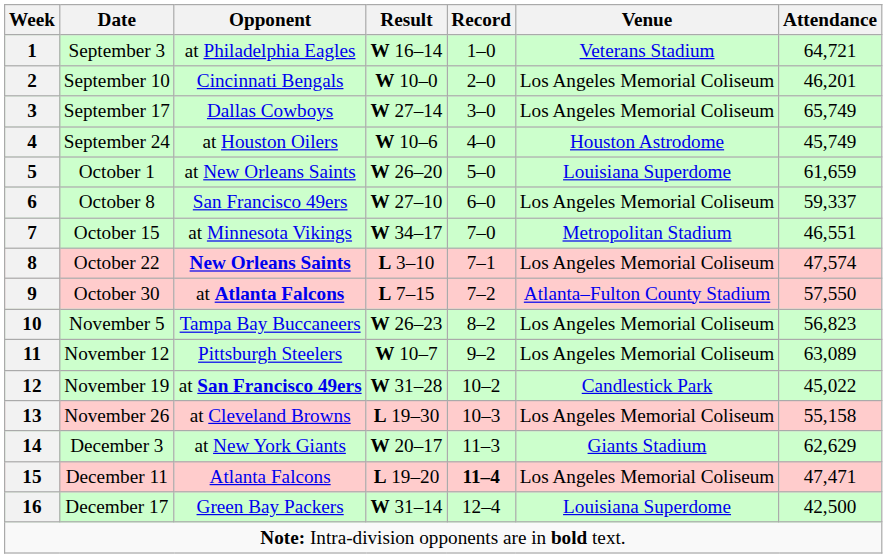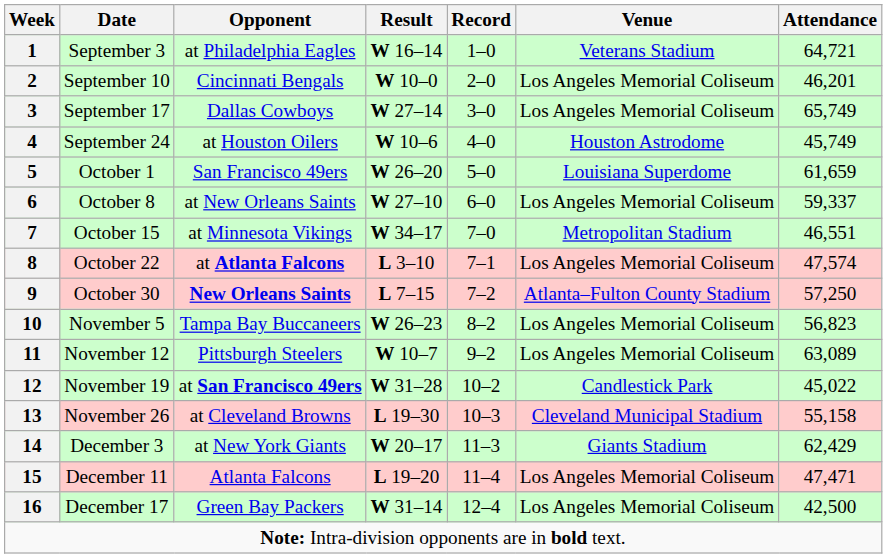(270, 171) at New Orleans Saints -> (270, 171) San Francisco 49ers
(270, 202) San Francisco 49ers -> (270, 202) at New Orleans Saints
(270, 263) New Orleans Saints -> (270, 263) at Atlanta Falcons
(270, 293) at Atlanta Falcons -> (270, 293) New Orleans Saints
(830, 293) 57,550 -> (830, 293) 57,250
(647, 415) Los Angeles Memorial Coliseum -> (647, 415) Cleveland Municipal Stadium
(830, 446) 62,629 -> (830, 446) 62,429
(481, 476) bold -> (481, 476) normal
(647, 506) Louisiana Superdome -> (647, 506) Los Angeles Memorial Coliseum
